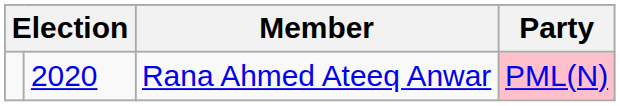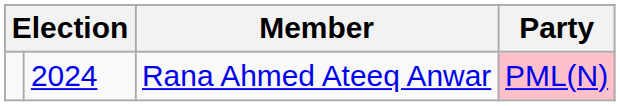(64, 75) 2020 -> (64, 75) 2024
